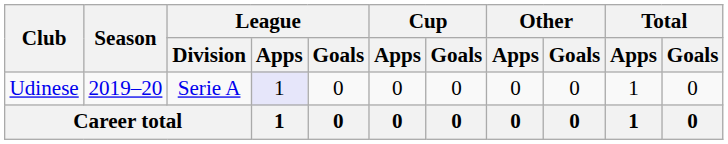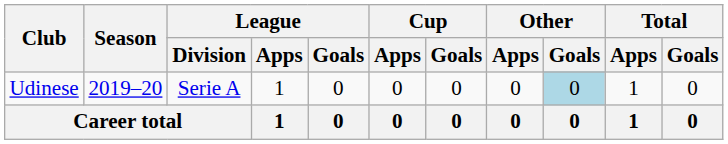(279, 88) lavender background -> (279, 88) no background
(574, 88) no background -> (574, 88) lightblue background
